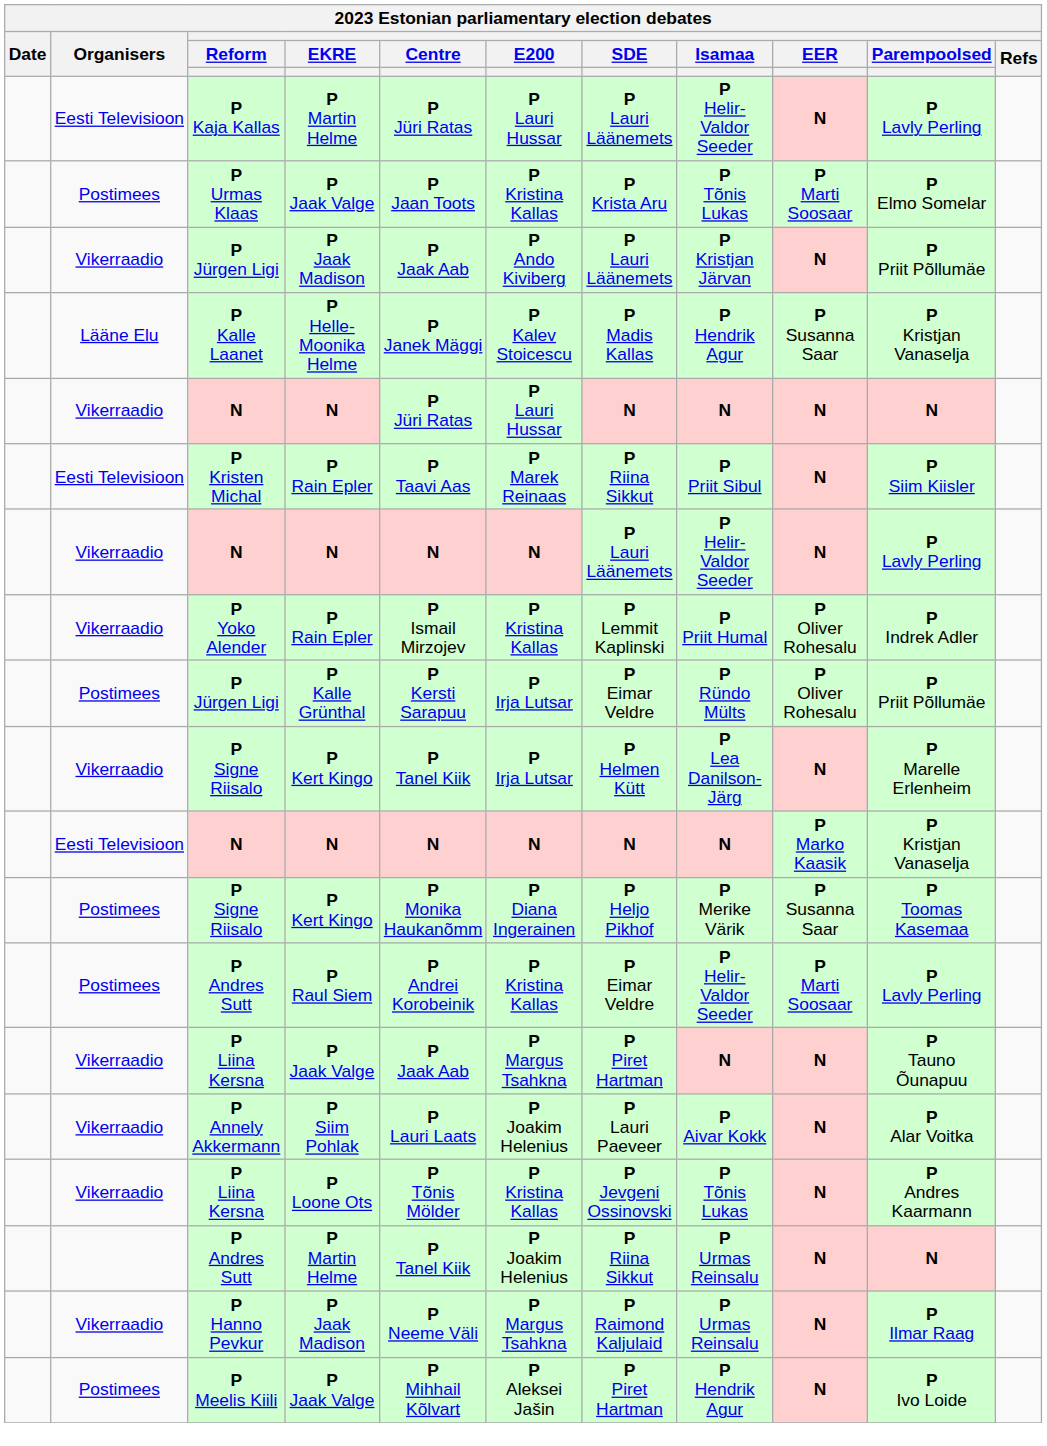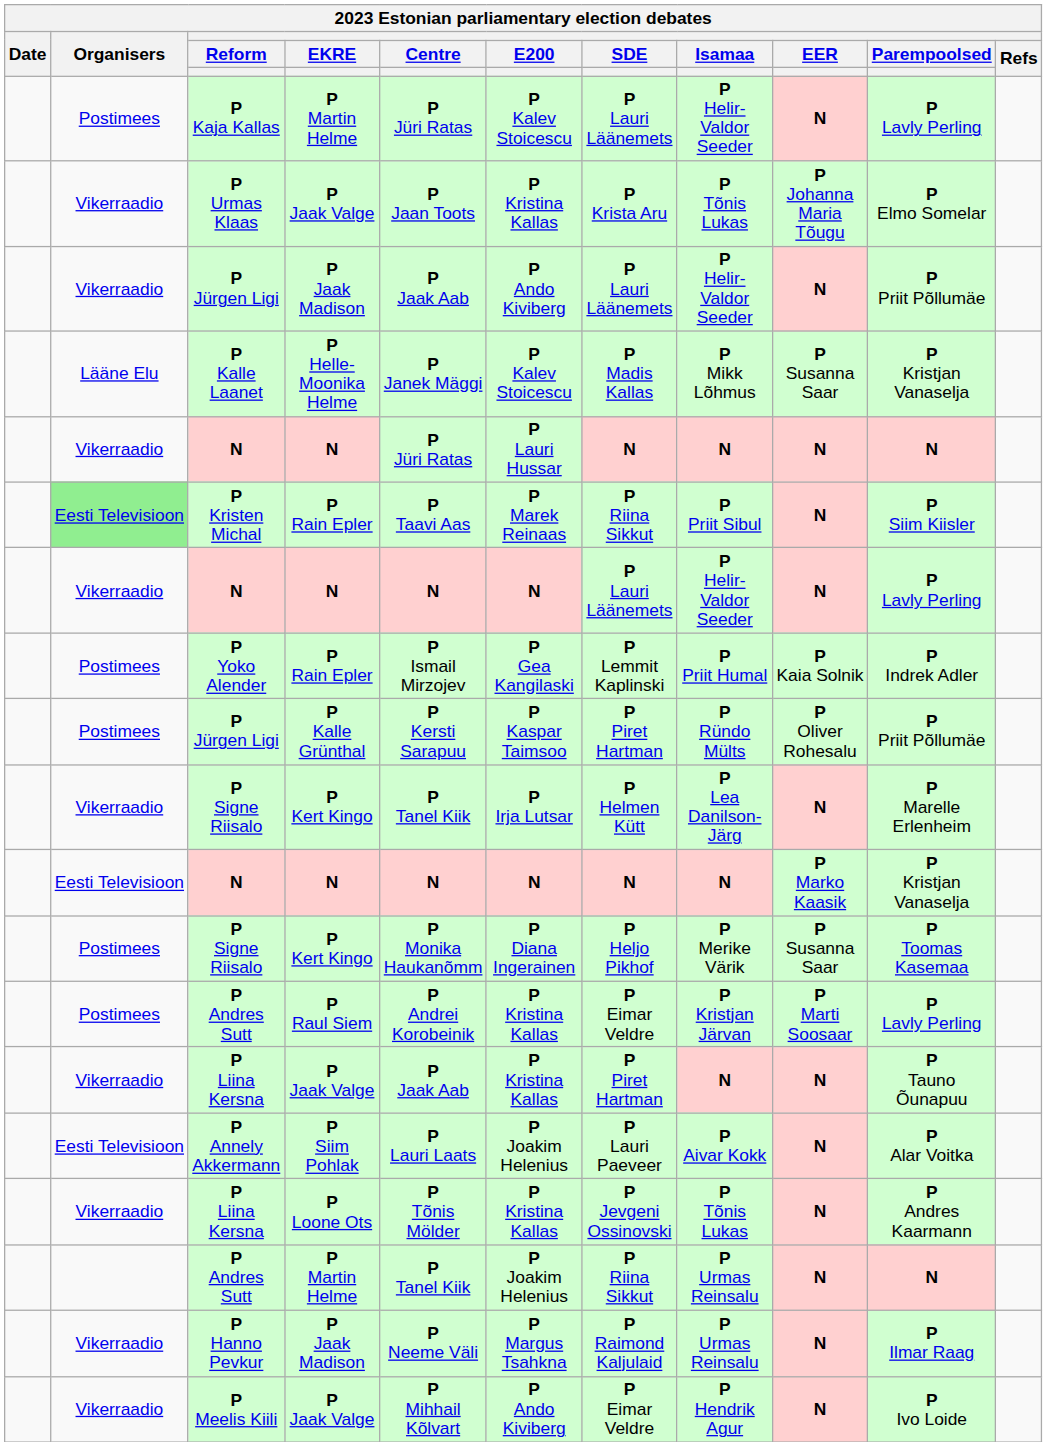(119, 118) Eesti Televisioon -> (119, 118) Postimees
(534, 118) P Lauri Hussar -> (534, 118) P Kalev Stoicescu
(119, 194) Postimees -> (119, 203) Vikerraadio
(820, 194) P Marti Soosaar -> (820, 203) P Johanna Maria Tõugu
(725, 259) P Kristjan Järvan -> (725, 288) P Helir-Valdor Seeder
(725, 335) P Hendrik Agur -> (725, 373) P Mikk Lõhmus
(119, 476) no background -> (119, 515) lightgreen background
(119, 627) Vikerraadio -> (119, 665) Postimees
(534, 627) P Kristina Kallas -> (534, 665) P Gea Kangilaski
(820, 627) P Oliver Rohesalu -> (820, 665) P Kaia Solnik
(534, 693) P Irja Lutsar -> (534, 731) P Kaspar Taimsoo
(629, 693) P Eimar Veldre -> (629, 731) P Piret Hartman
(725, 985) P Helir-Valdor Seeder -> (725, 1014) P Kristjan Järvan
(534, 1060) P Margus Tsahkna -> (534, 1080) P Kristina Kallas
(119, 1126) Vikerraadio -> (119, 1145) Eesti Televisioon
(119, 1390) Postimees -> (119, 1409) Vikerraadio
(534, 1390) P Aleksei Jašin -> (534, 1409) P Ando Kiviberg
(629, 1390) P Piret Hartman -> (629, 1409) P Eimar Veldre
